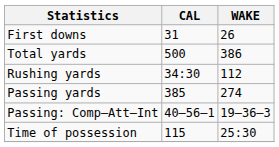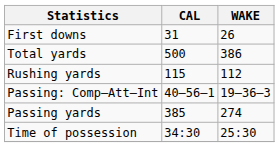(182, 74) 34:30 -> (175, 74) 115
rows swapped: (54, 93) <-> (83, 113)
(175, 132) 115 -> (182, 132) 34:30
